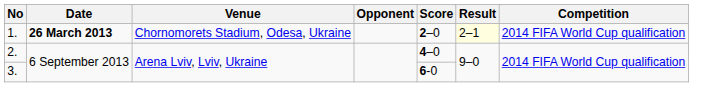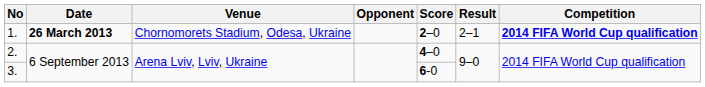(469, 33) lightyellow background -> (469, 33) no background
(594, 33) normal -> (600, 33) bold
